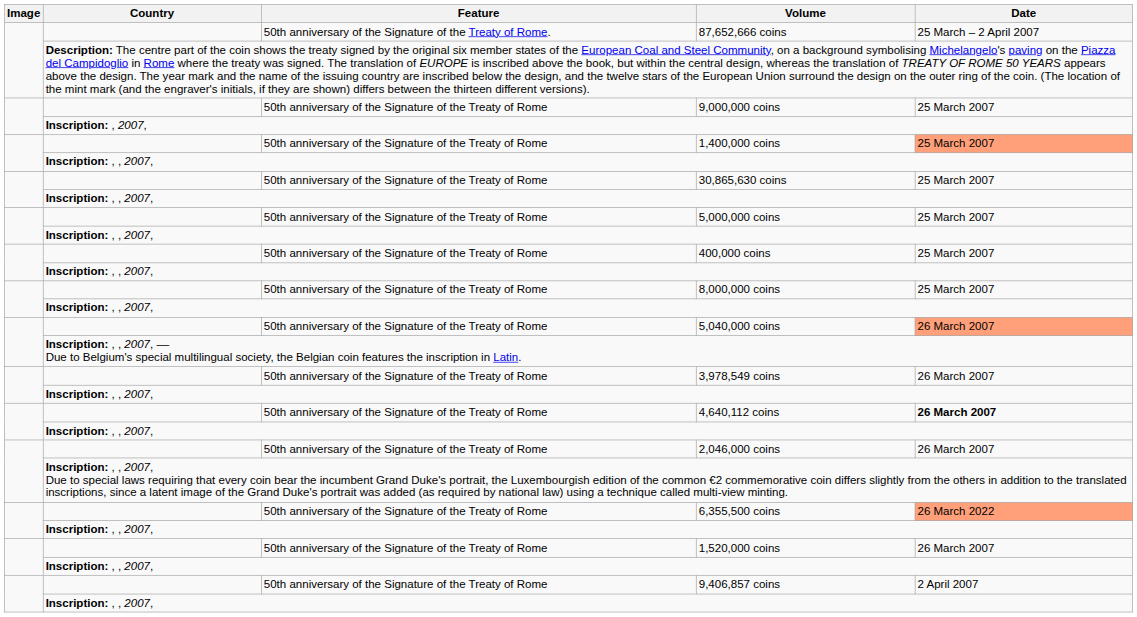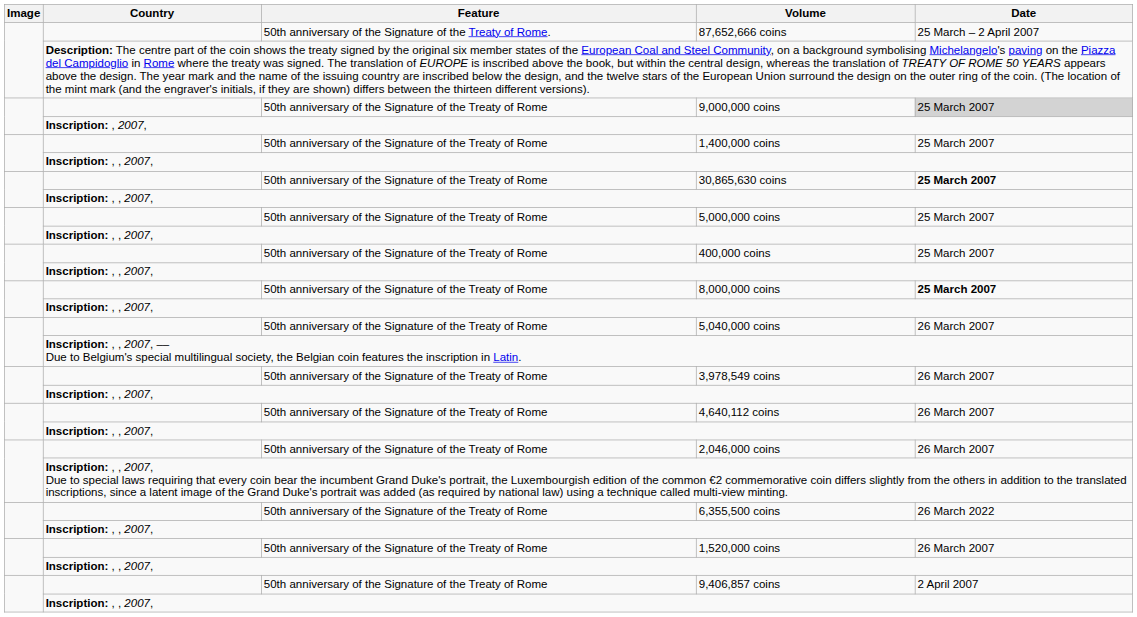(956, 107) no background -> (956, 107) lightgrey background
(956, 143) lightsalmon background -> (956, 143) no background
(956, 180) normal -> (957, 180) bold
(956, 290) normal -> (957, 290) bold
(956, 326) lightsalmon background -> (956, 326) no background
(957, 412) bold -> (956, 412) normal
(956, 511) lightsalmon background -> (956, 511) no background
